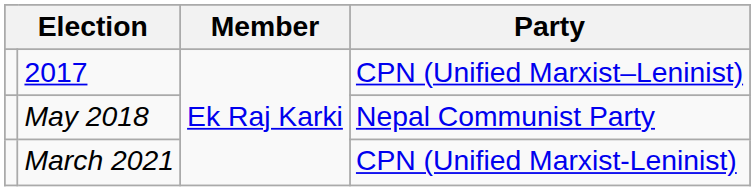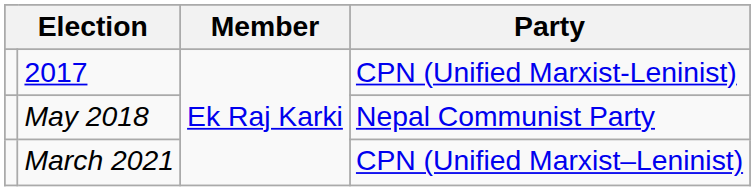(550, 71) CPN (Unified Marxist–Leninist) -> (546, 71) CPN (Unified Marxist-Leninist)
(546, 161) CPN (Unified Marxist-Leninist) -> (550, 161) CPN (Unified Marxist–Leninist)
